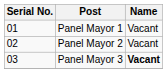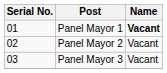(143, 28) normal -> (144, 28) bold
(144, 60) bold -> (143, 60) normal
